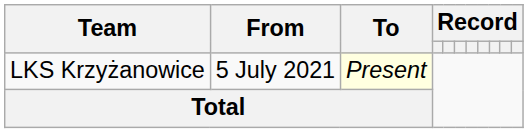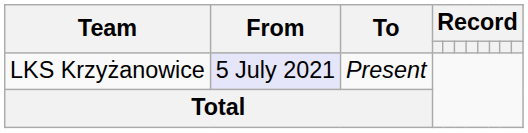(275, 70) no background -> (275, 70) lavender background
(386, 70) lightyellow background -> (386, 70) no background
